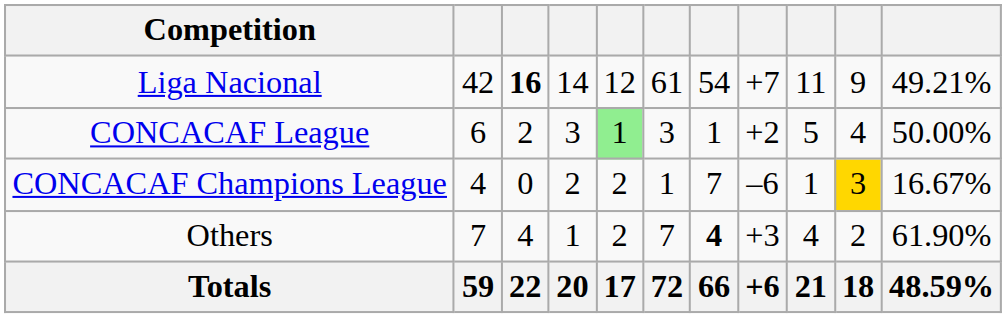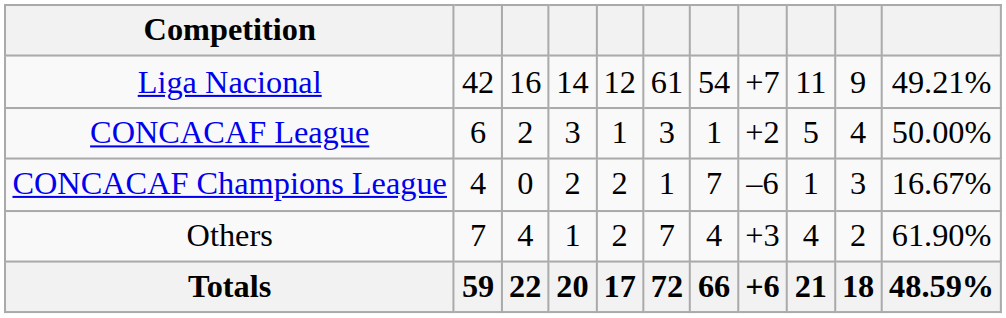(525, 81) bold -> (525, 81) normal
(620, 132) lightgreen background -> (620, 132) no background
(858, 183) gold background -> (858, 183) no background
(714, 235) bold -> (714, 235) normal
